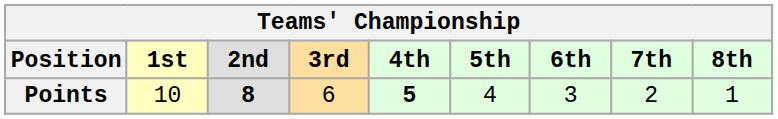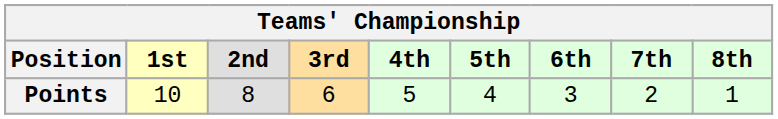(248, 96) bold -> (248, 96) normal
(409, 96) bold -> (409, 96) normal
